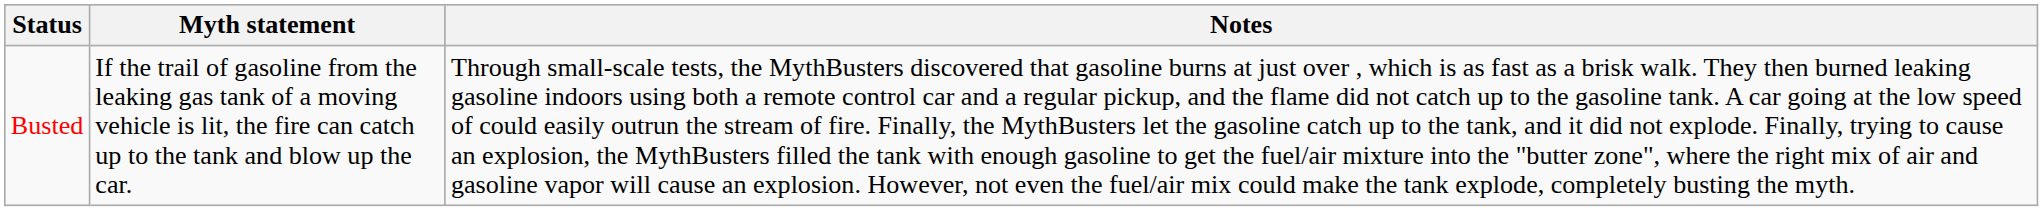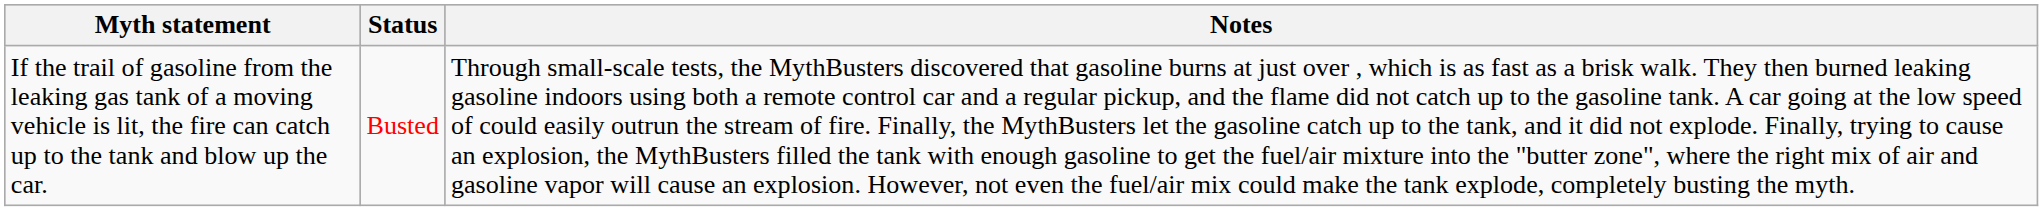columns swapped: (267, 25) <-> (47, 25)
